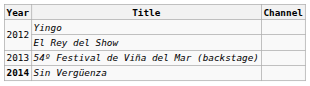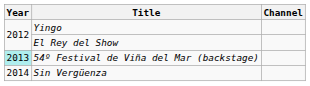(18, 58) no background -> (18, 58) paleturquoise background
(18, 73) bold -> (18, 73) normal
